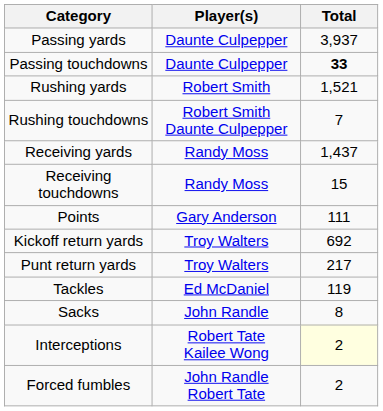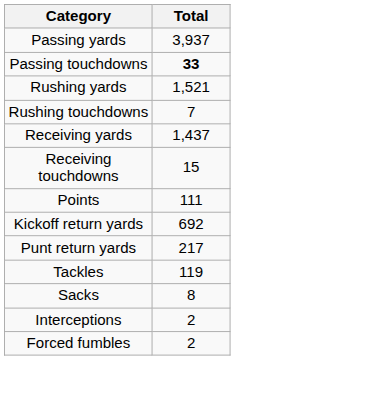- column: (226, 16)
(339, 344) lightyellow background -> (191, 319) no background
